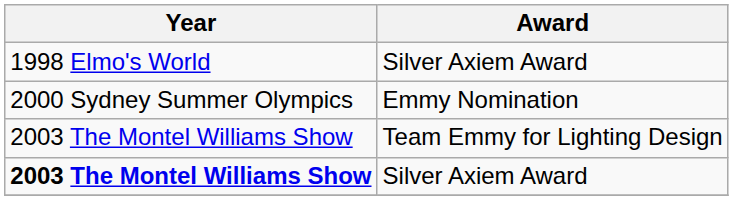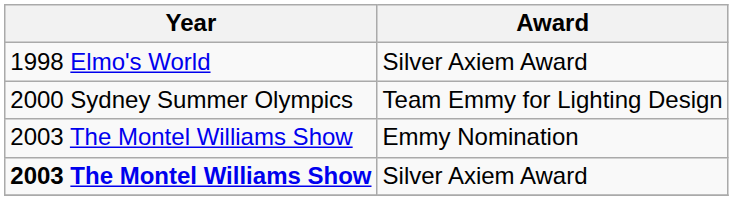(481, 99) Emmy Nomination -> (553, 99) Team Emmy for Lighting Design
(553, 137) Team Emmy for Lighting Design -> (481, 137) Emmy Nomination
